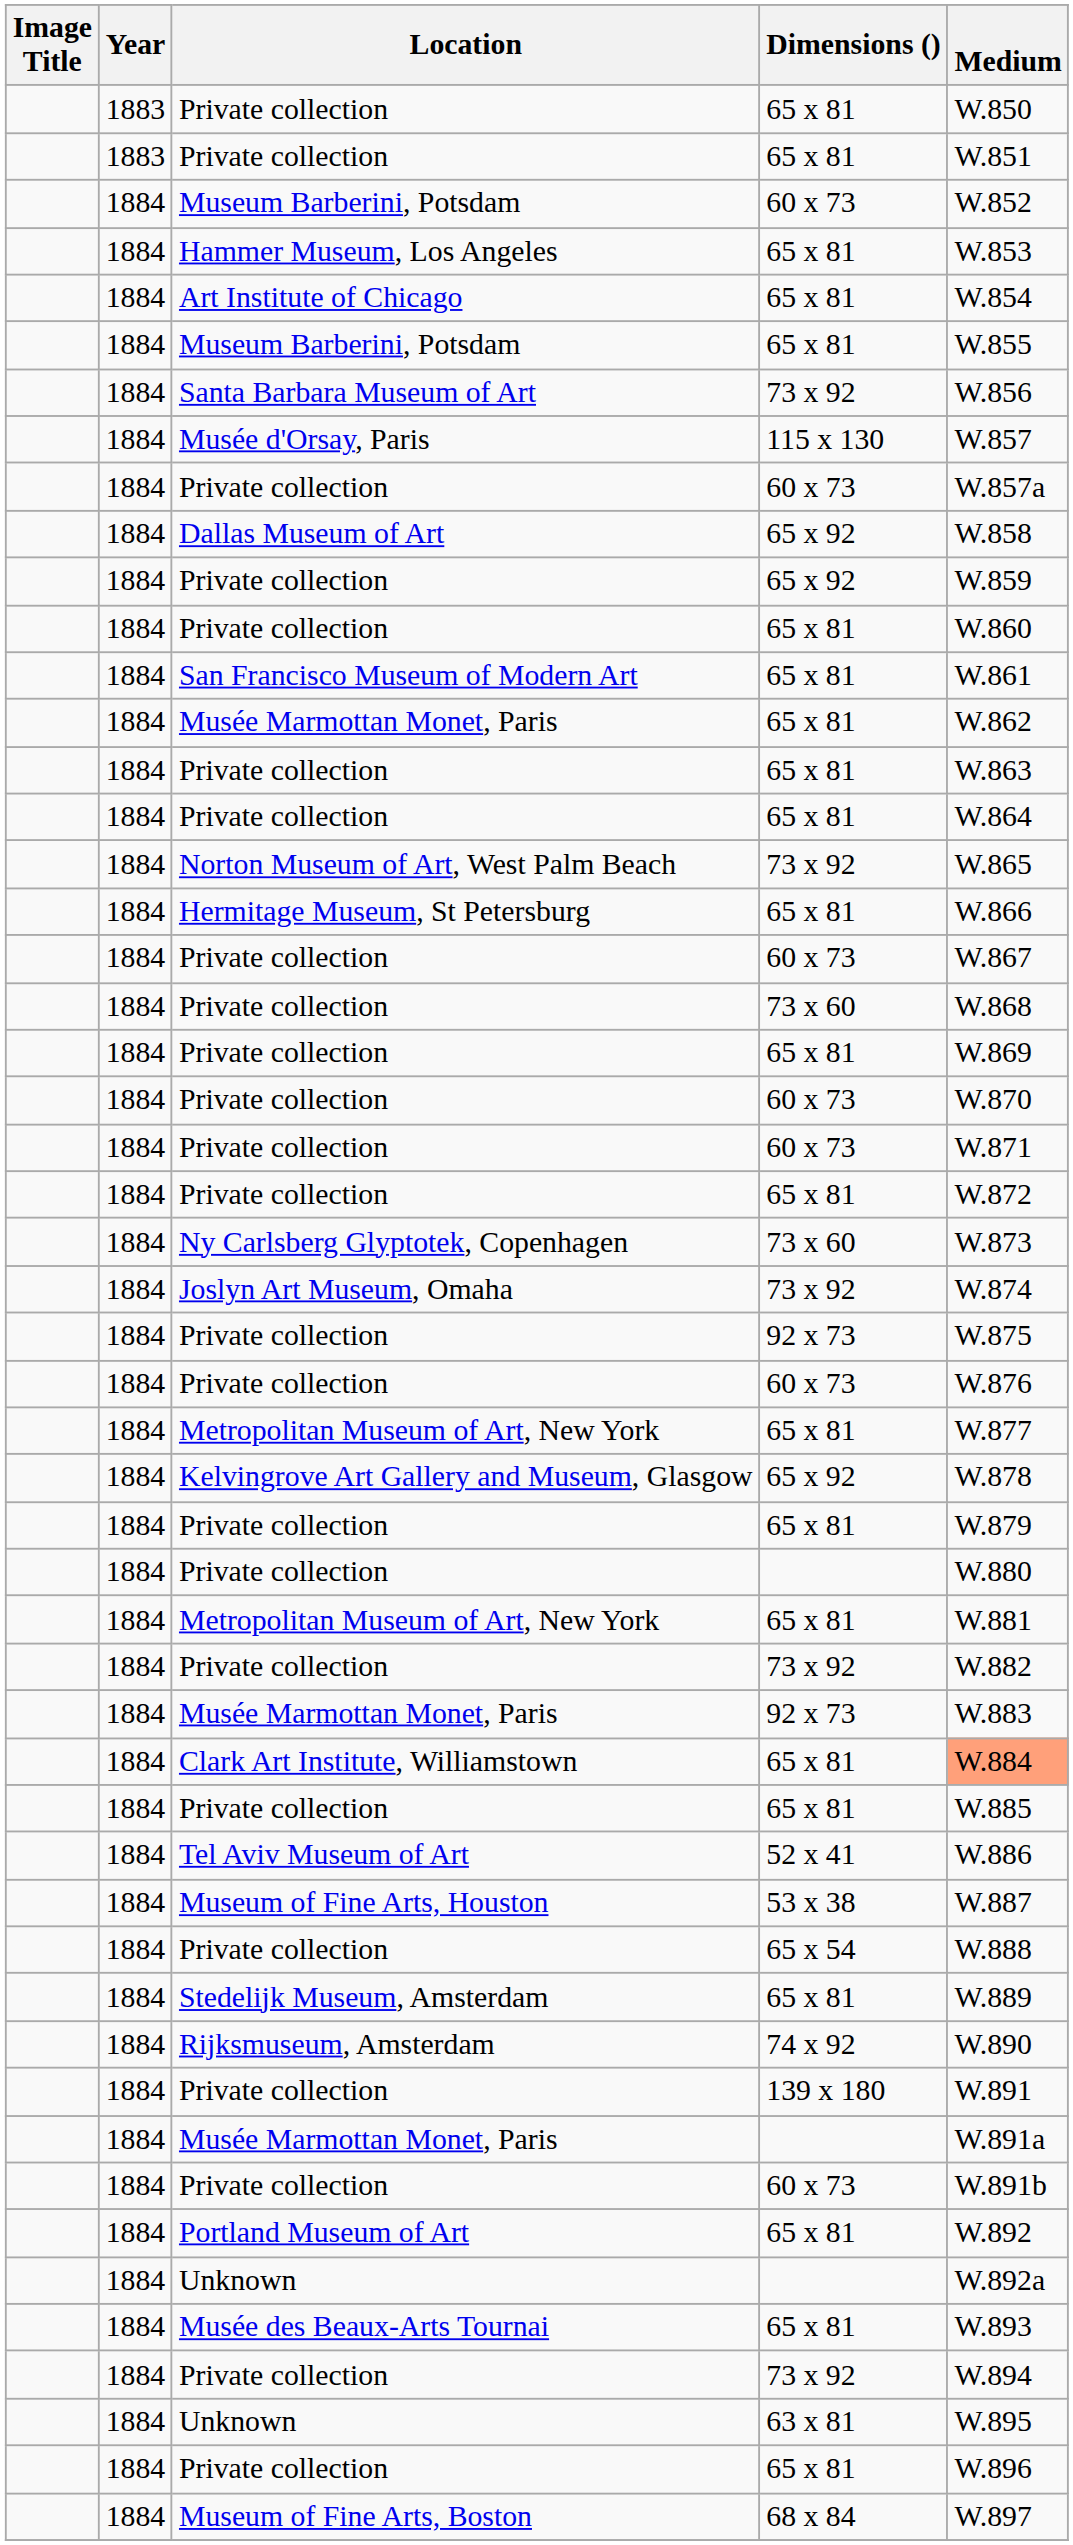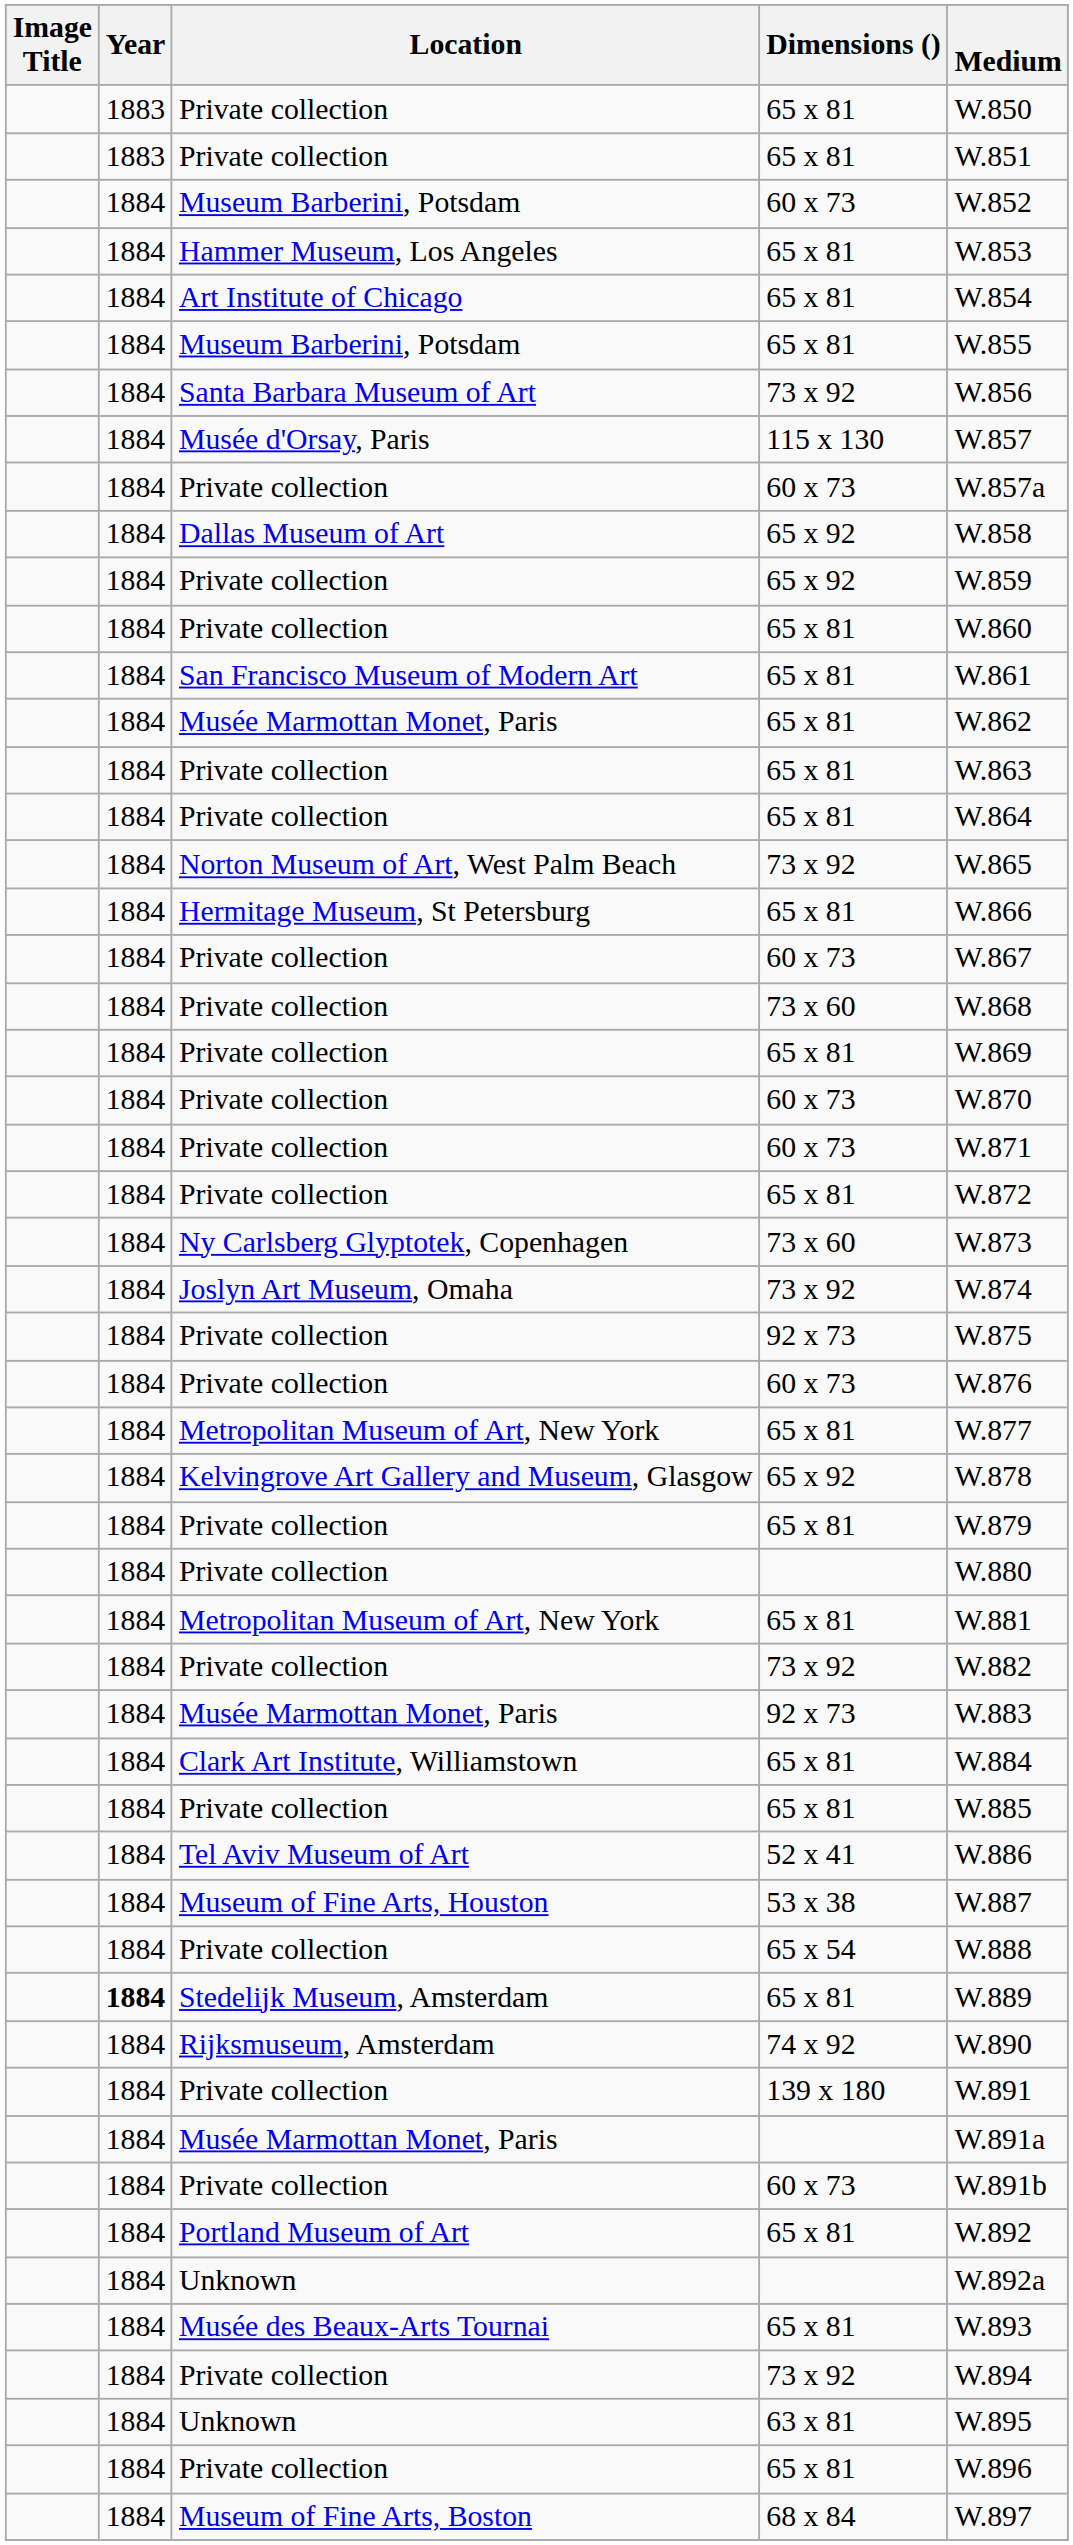(993, 1760) lightsalmon background -> (993, 1760) no background
(135, 1996) normal -> (135, 1996) bold
